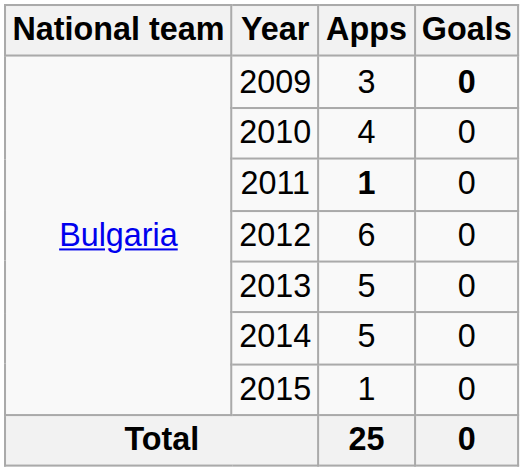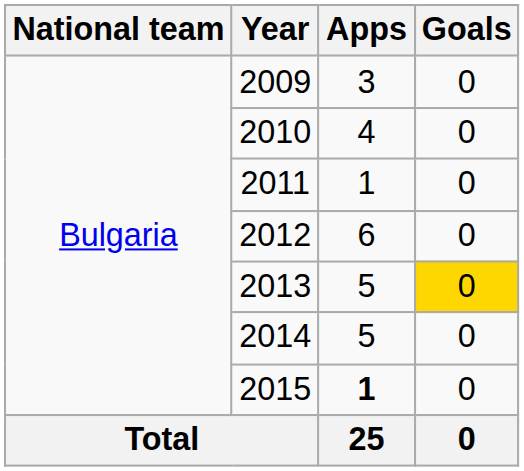(467, 81) bold -> (467, 81) normal
(366, 183) bold -> (366, 183) normal
(467, 286) no background -> (467, 286) gold background
(366, 388) normal -> (366, 388) bold
